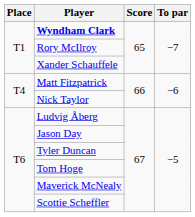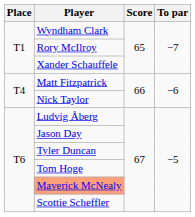(76, 30) bold -> (72, 30) normal
(79, 185) no background -> (79, 185) lightsalmon background
